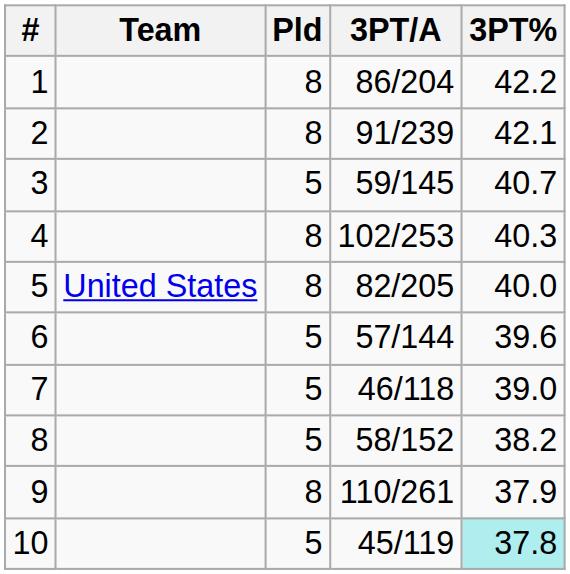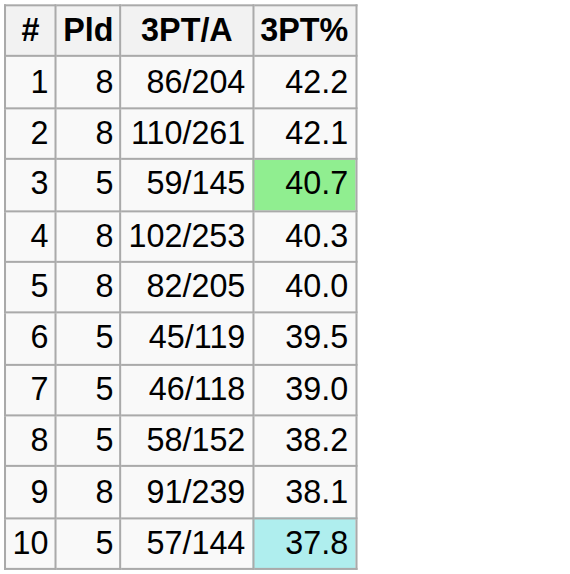- column: (160, 30)
(405, 132) 91/239 -> (188, 132) 110/261
(526, 184) no background -> (317, 184) lightgreen background
(405, 337) 57/144 -> (197, 337) 45/119
(526, 337) 39.6 -> (317, 337) 39.5
(397, 491) 110/261 -> (196, 491) 91/239
(526, 491) 37.9 -> (317, 491) 38.1
(406, 543) 45/119 -> (196, 543) 57/144
